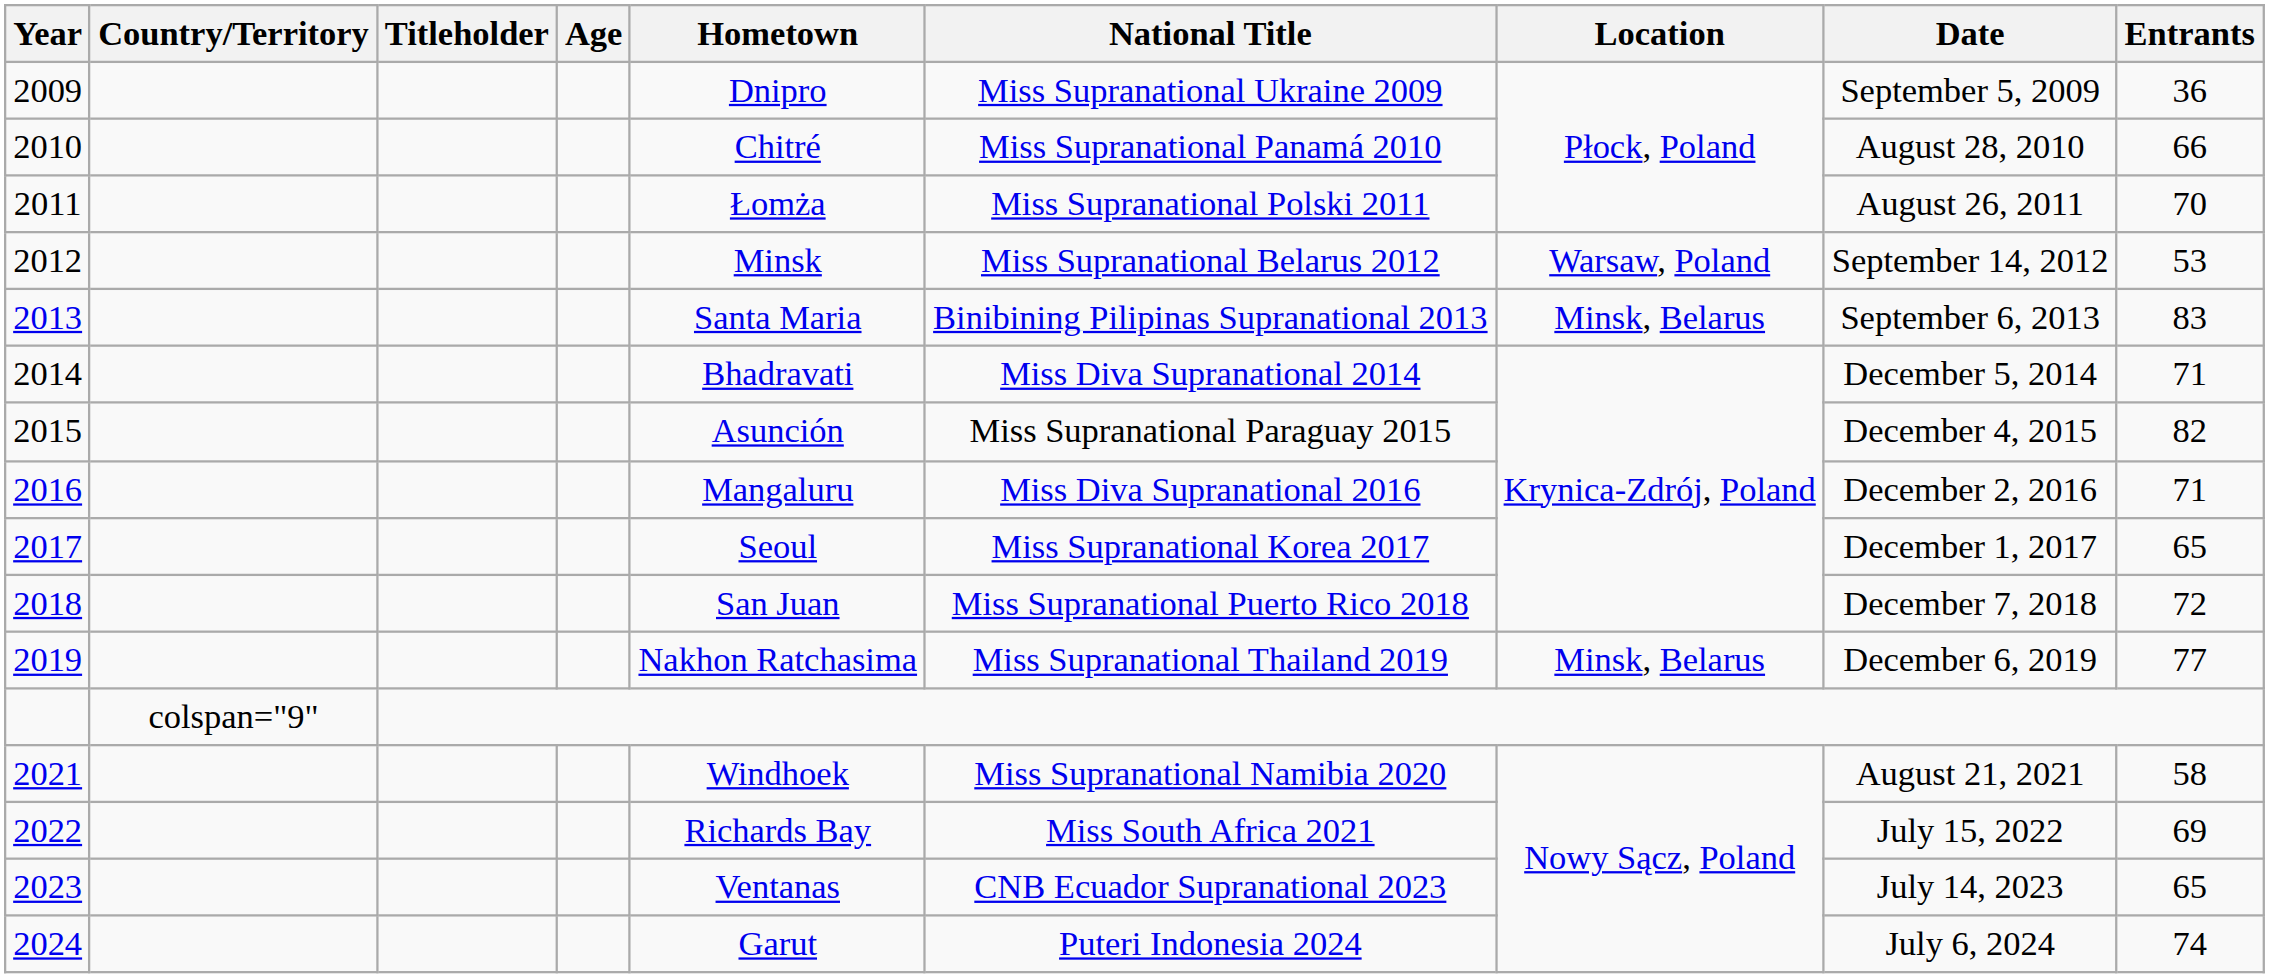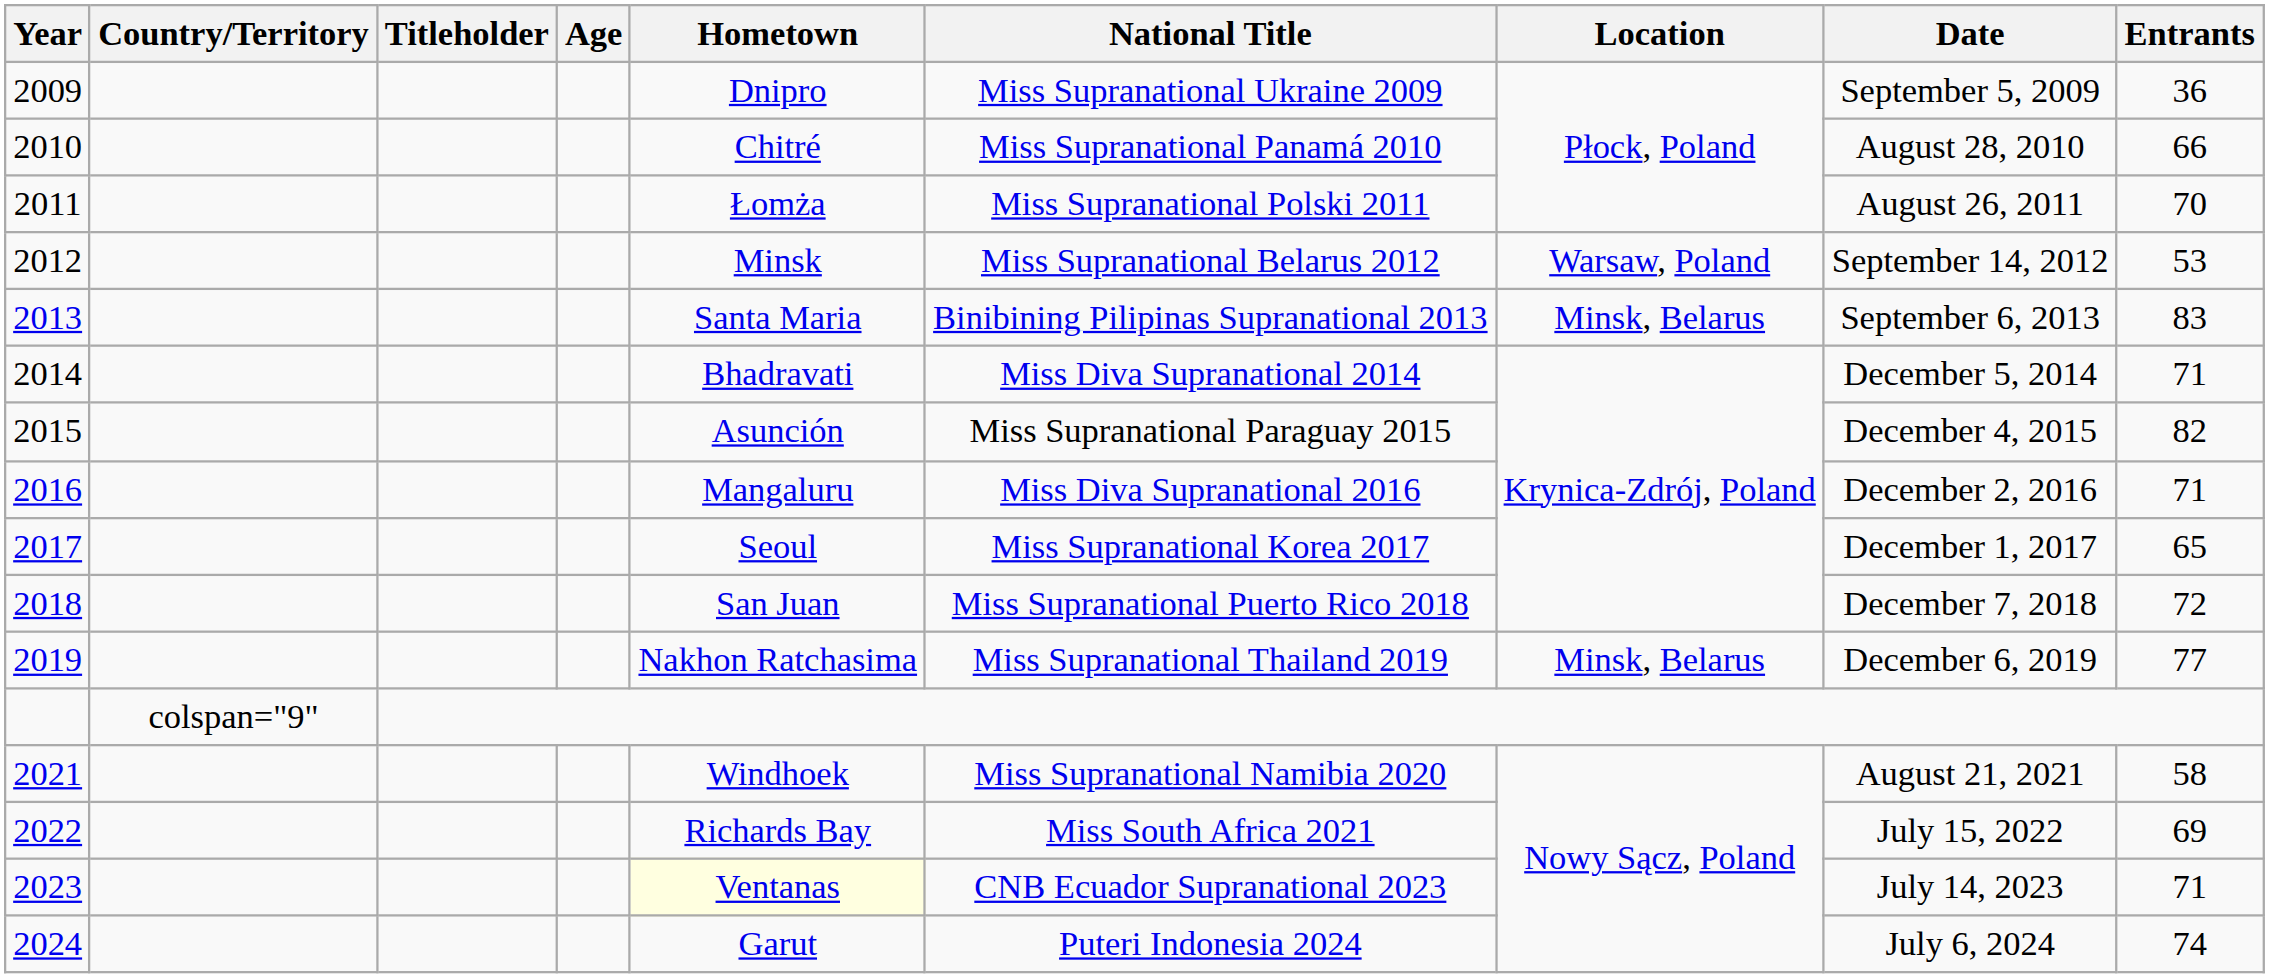(778, 886) no background -> (778, 886) lightyellow background
(2190, 886) 65 -> (2190, 886) 71
